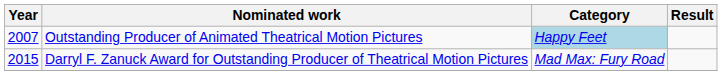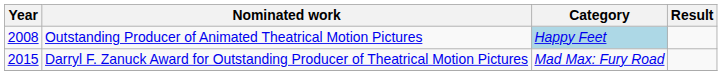(23, 37) 2007 -> (23, 37) 2008
